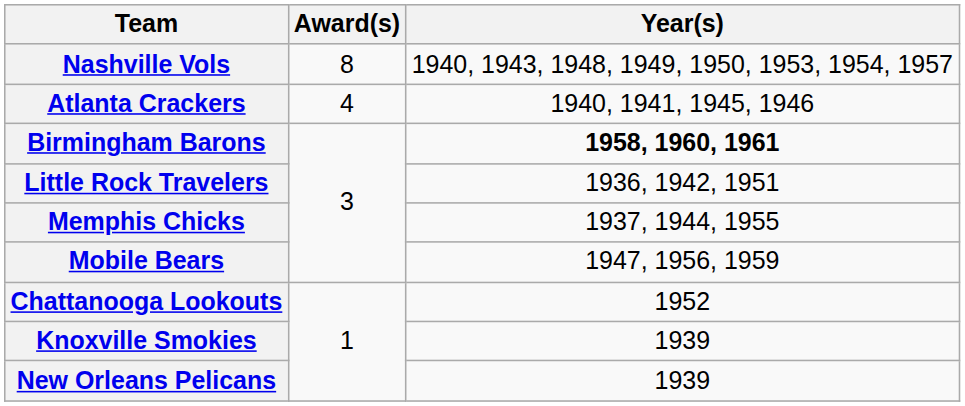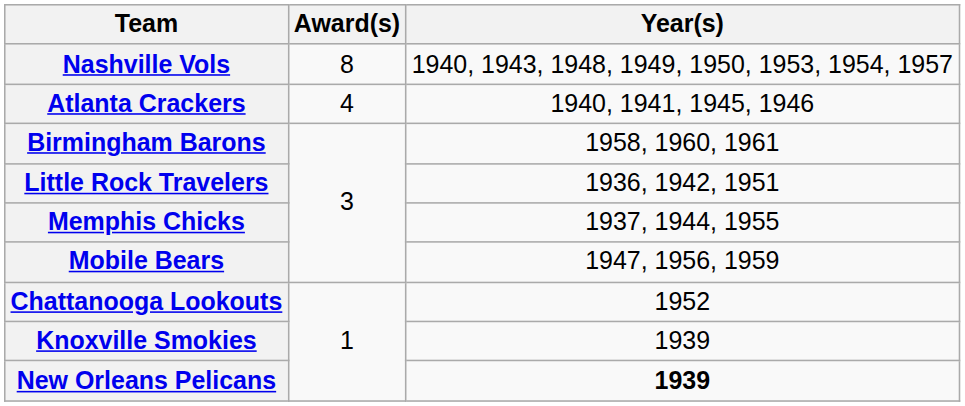(682, 143) bold -> (682, 143) normal
(682, 380) normal -> (682, 380) bold
